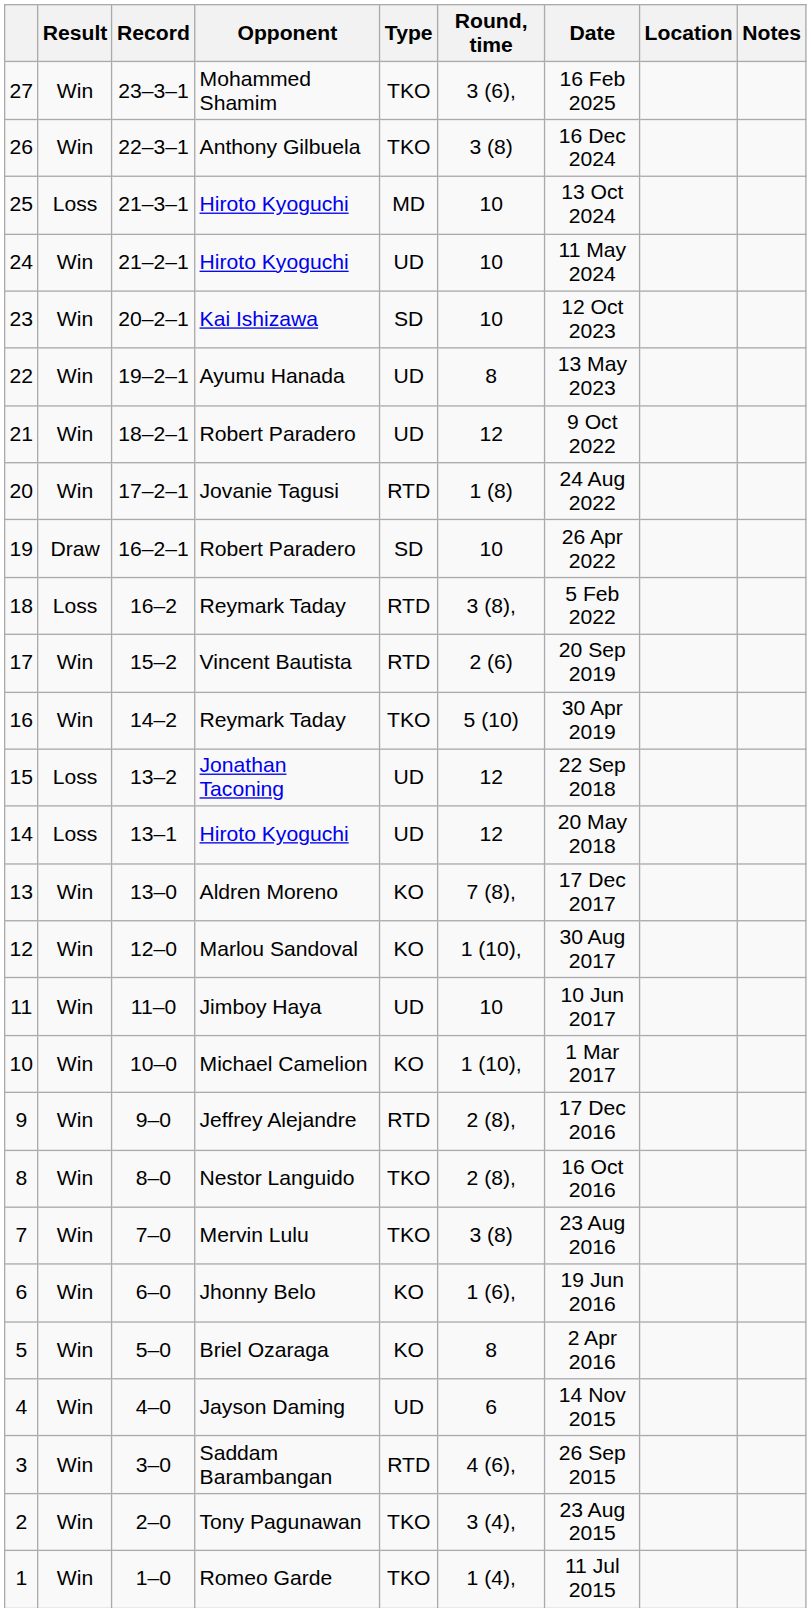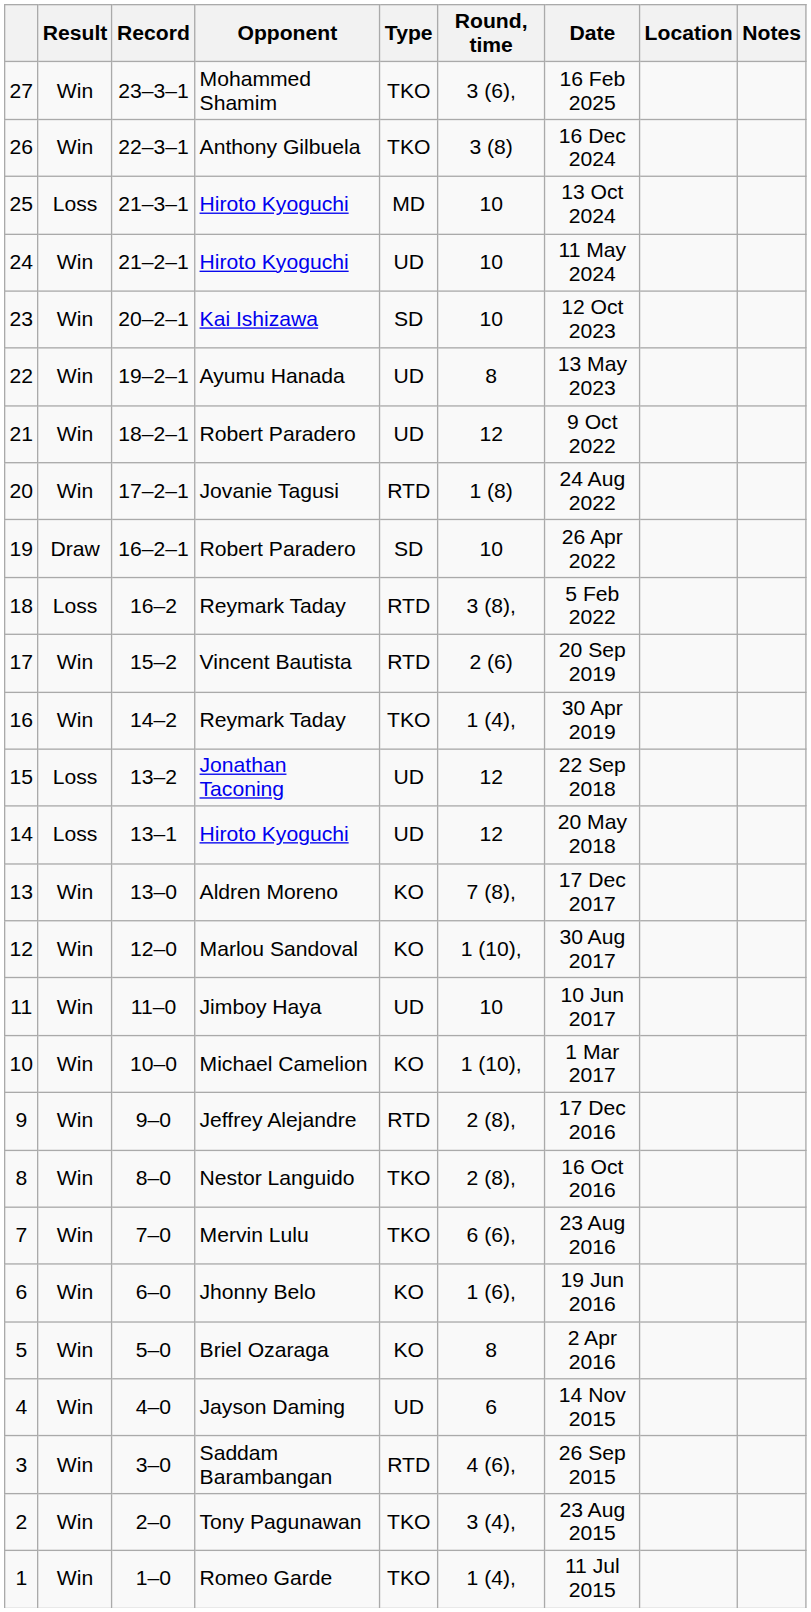(491, 720) 5 (10) -> (491, 720) 1 (4),
(491, 1235) 3 (8) -> (491, 1235) 6 (6),
